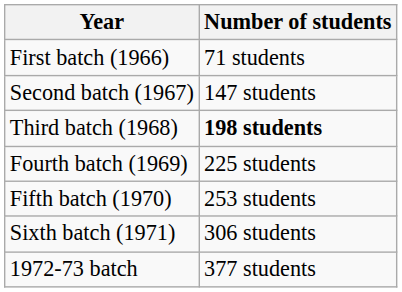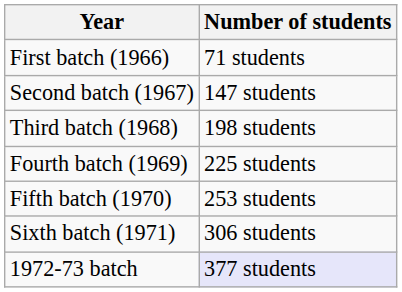(263, 127) bold -> (260, 127) normal
(260, 269) no background -> (260, 269) lavender background
